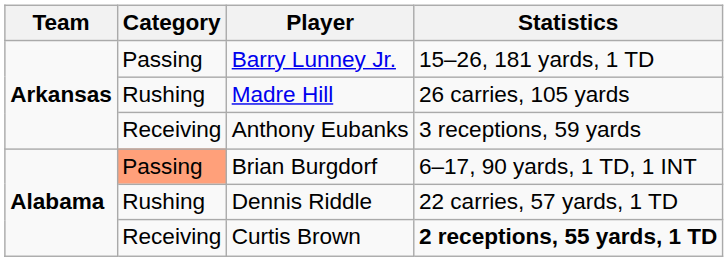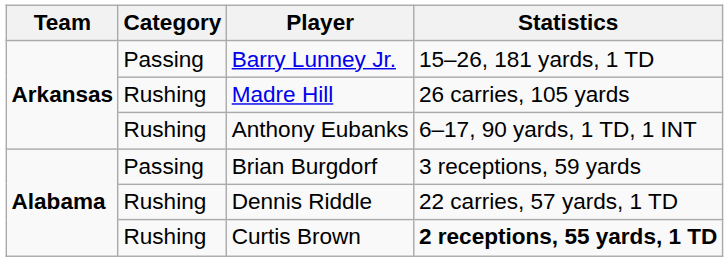(172, 130) Receiving -> (165, 130) Rushing
(530, 130) 3 receptions, 59 yards -> (558, 130) 6–17, 90 yards, 1 TD, 1 INT
(162, 166) lightsalmon background -> (164, 166) no background
(558, 166) 6–17, 90 yards, 1 TD, 1 INT -> (530, 166) 3 receptions, 59 yards
(172, 237) Receiving -> (165, 237) Rushing
